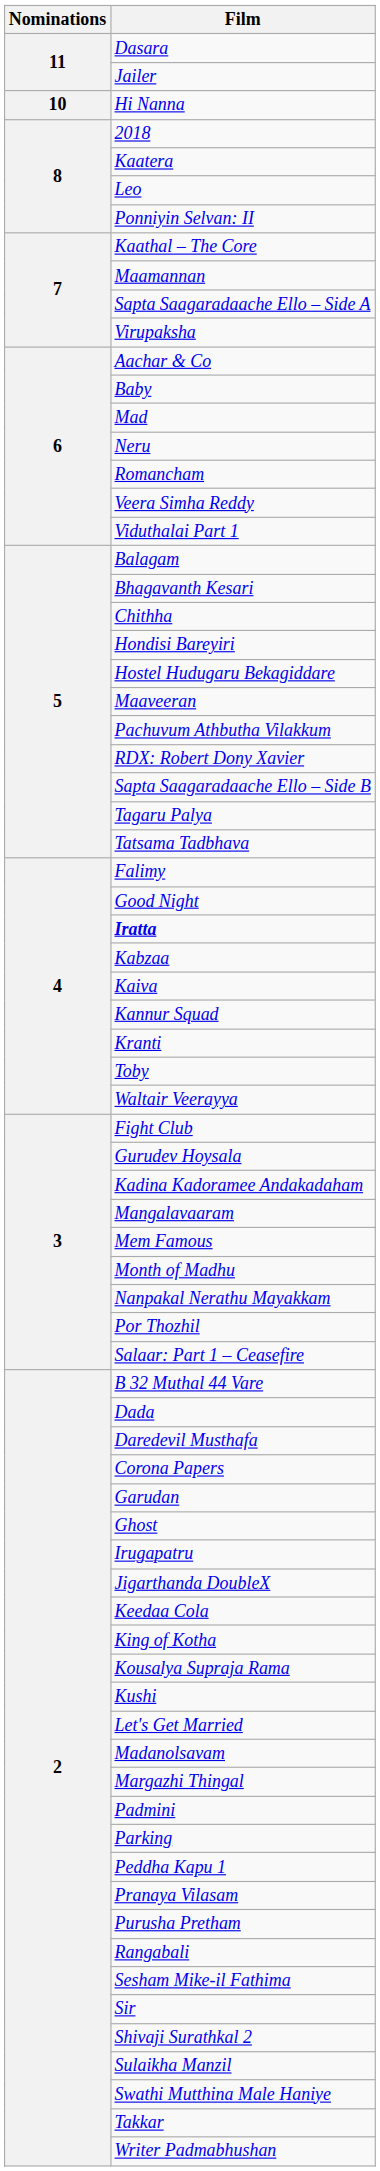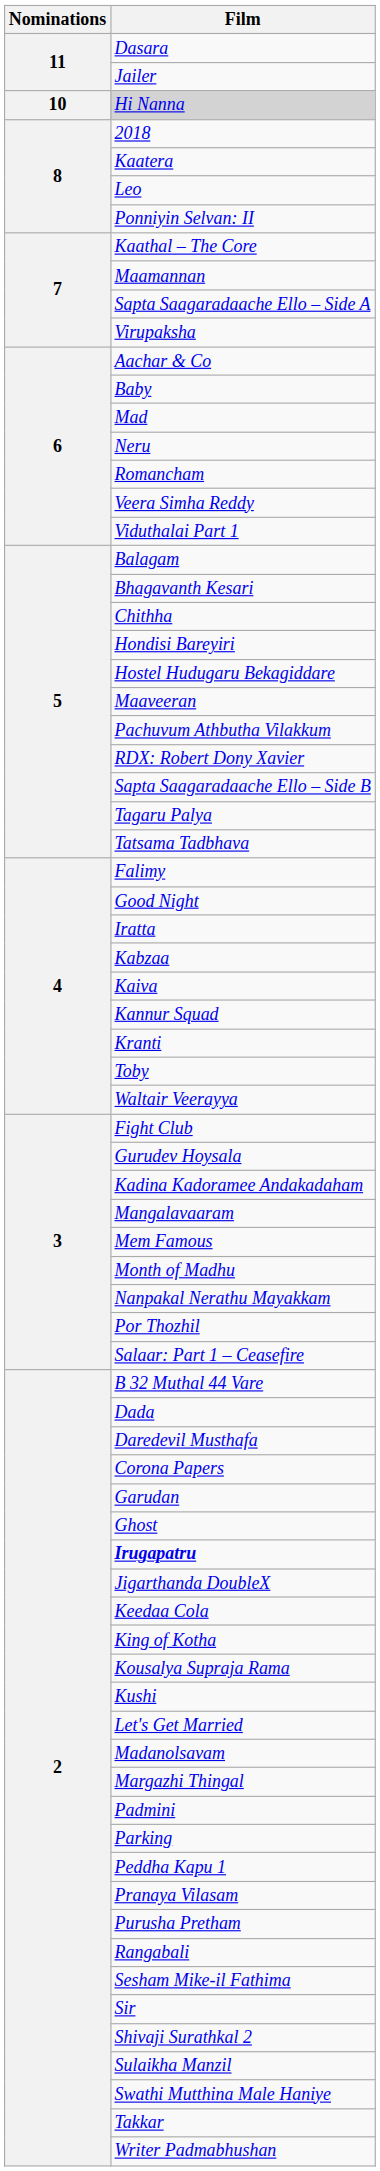(150, 104) no background -> (150, 104) lightgrey background
(135, 929) bold -> (135, 929) normal
(154, 1554) normal -> (155, 1554) bold
